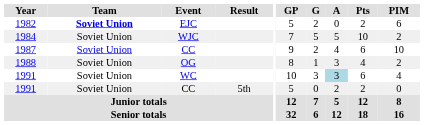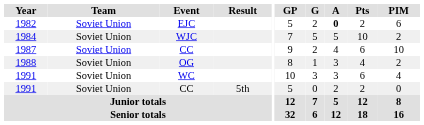(104, 23) bold -> (104, 23) normal
(337, 23) normal -> (336, 23) bold
(337, 75) lightblue background -> (336, 75) no background
